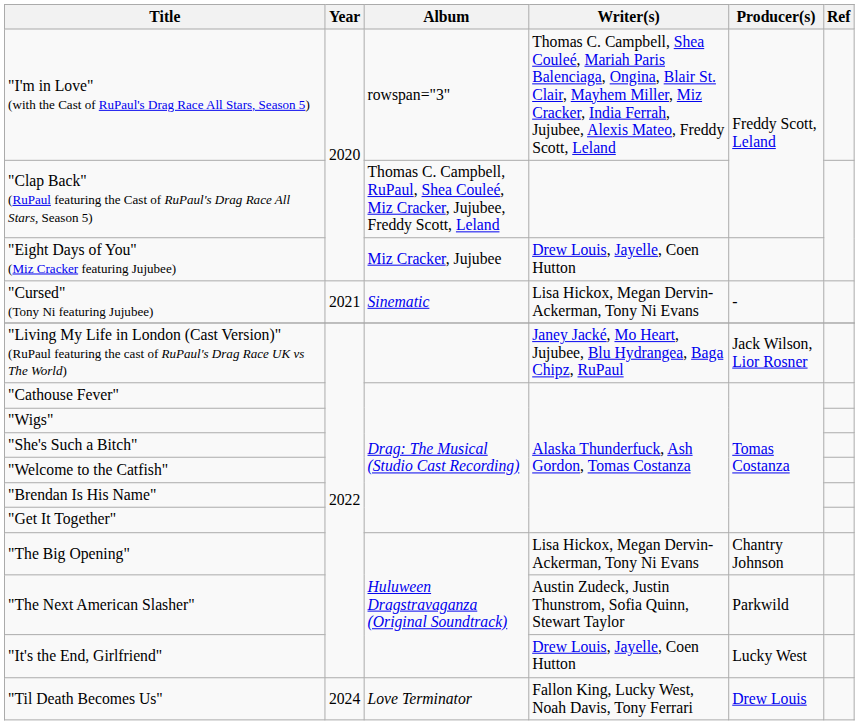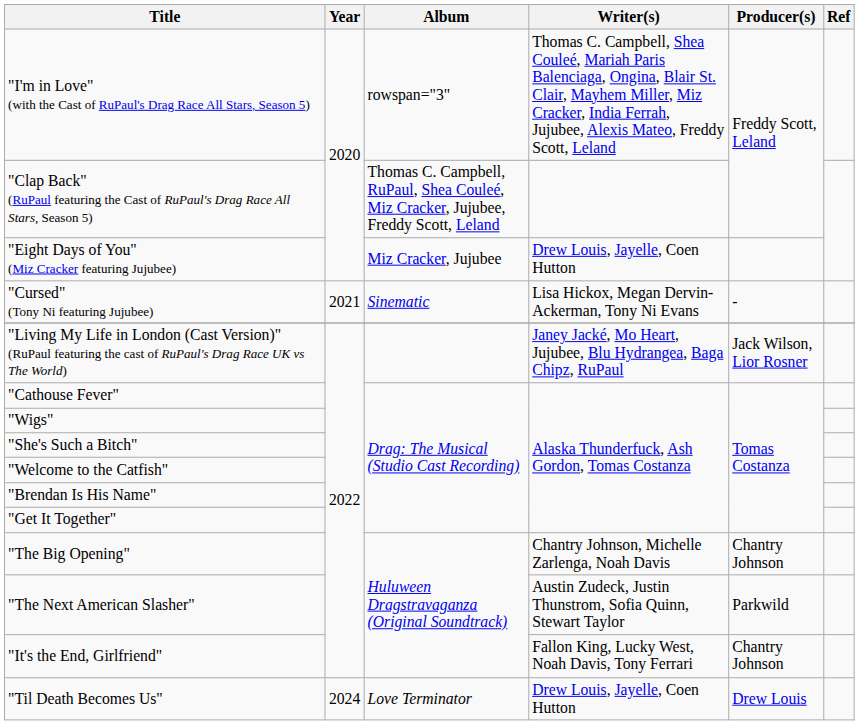(623, 553) Lisa Hickox, Megan Dervin-Ackerman, Tony Ni Evans -> (617, 553) Chantry Johnson, Michelle Zarlenga, Noah Davis
(616, 656) Drew Louis, Jayelle, Coen Hutton -> (613, 656) Fallon King, Lucky West, Noah Davis, Tony Ferrari
(770, 656) Lucky West -> (758, 656) Chantry Johnson
(613, 698) Fallon King, Lucky West, Noah Davis, Tony Ferrari -> (616, 698) Drew Louis, Jayelle, Coen Hutton
